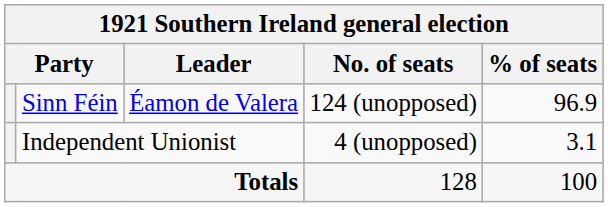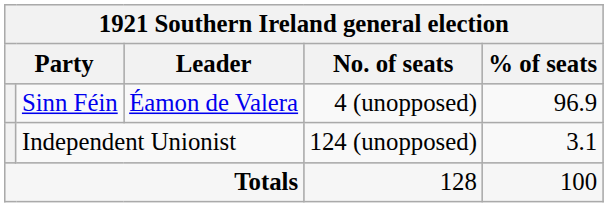(393, 102) 124 (unopposed) -> (406, 102) 4 (unopposed)
(406, 142) 4 (unopposed) -> (393, 142) 124 (unopposed)
